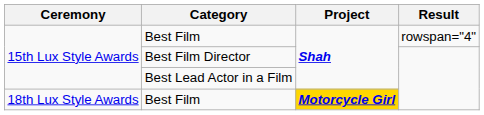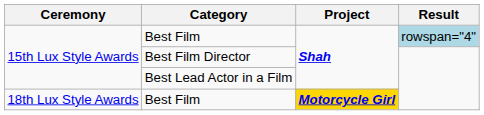(439, 36) no background -> (439, 36) lightblue background
